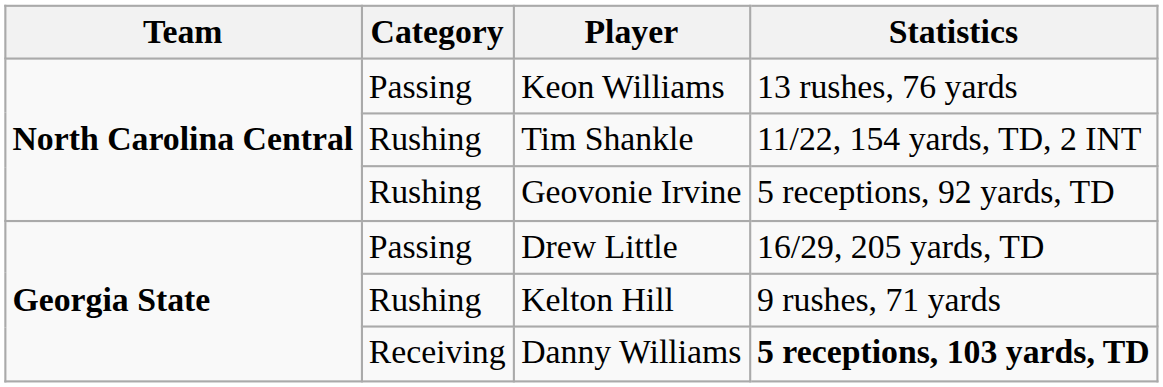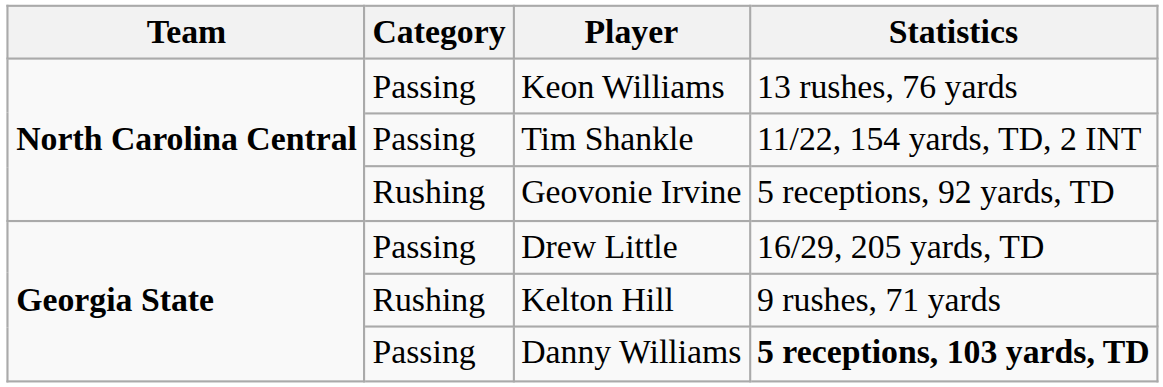(425, 139) Rushing -> (424, 139) Passing
(437, 353) Receiving -> (424, 353) Passing
